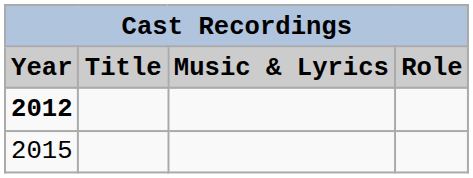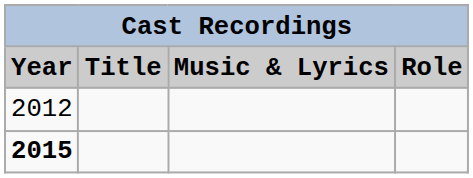(42, 109) bold -> (42, 109) normal
(42, 151) normal -> (42, 151) bold
